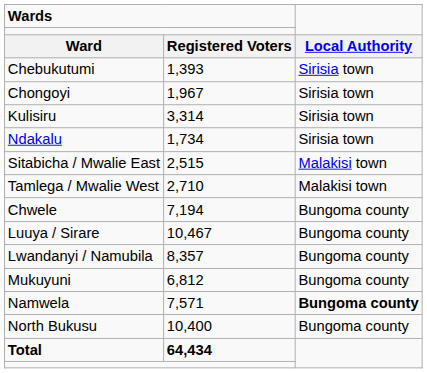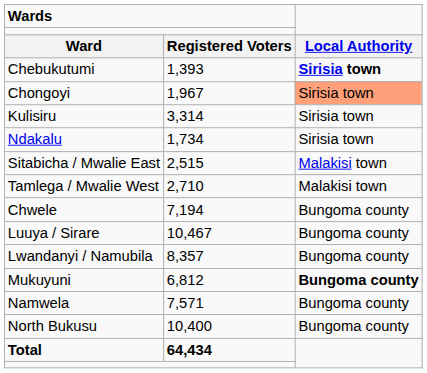(336, 69) normal -> (340, 69) bold
(336, 92) no background -> (336, 92) lightsalmon background
(354, 279) normal -> (359, 279) bold
(359, 303) bold -> (354, 303) normal
